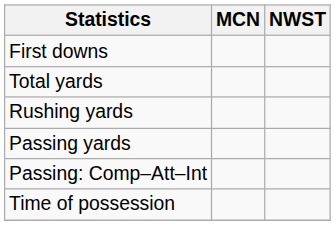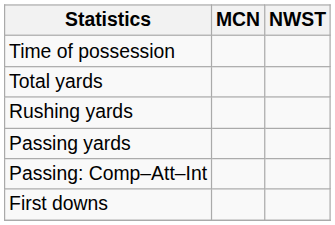rows swapped: (59, 50) <-> (92, 204)
